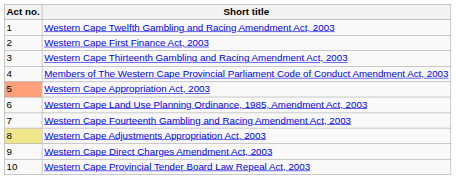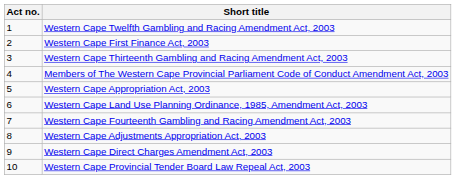(9, 89) lightsalmon background -> (9, 89) no background
(9, 136) khaki background -> (9, 136) no background
